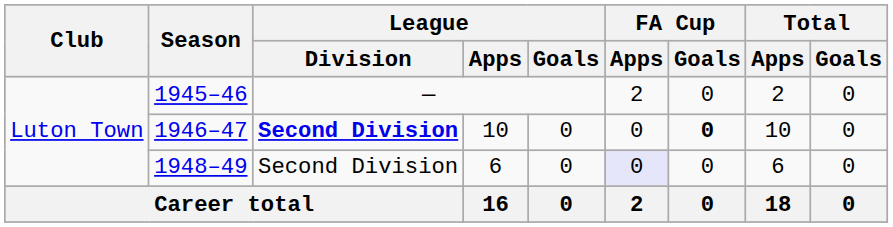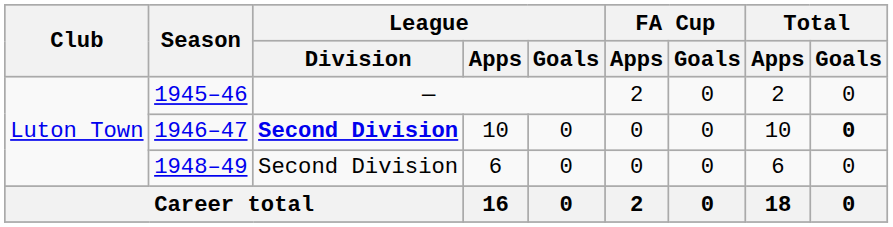(707, 132) bold -> (707, 132) normal
(849, 132) normal -> (849, 132) bold
(637, 168) lavender background -> (637, 168) no background
